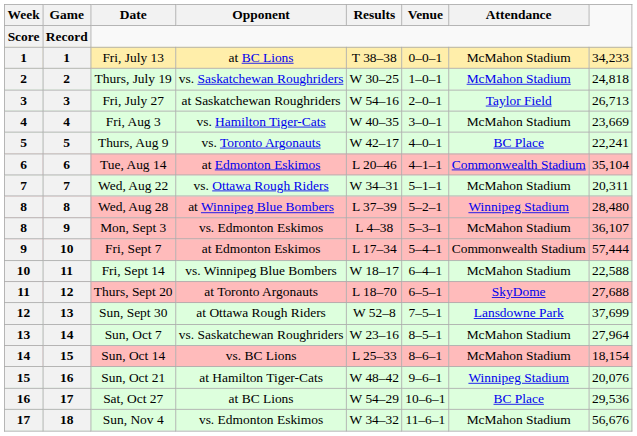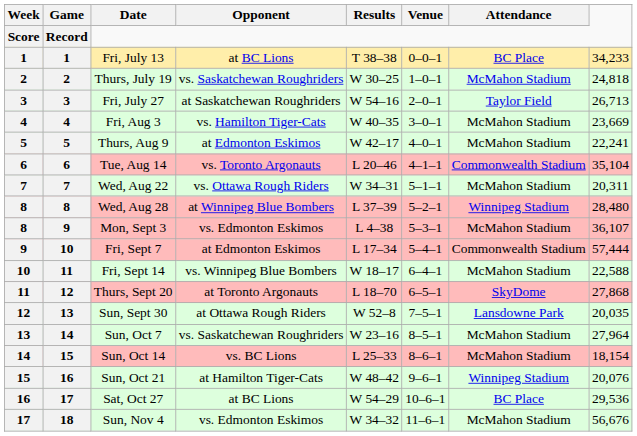(519, 57) McMahon Stadium -> (519, 57) BC Place
(261, 143) vs. Toronto Argonauts -> (261, 143) at Edmonton Eskimos
(519, 143) BC Place -> (519, 143) McMahon Stadium
(261, 164) at Edmonton Eskimos -> (261, 164) vs. Toronto Argonauts
(610, 292) 27,688 -> (610, 292) 27,868
(610, 313) 37,699 -> (610, 313) 20,035
